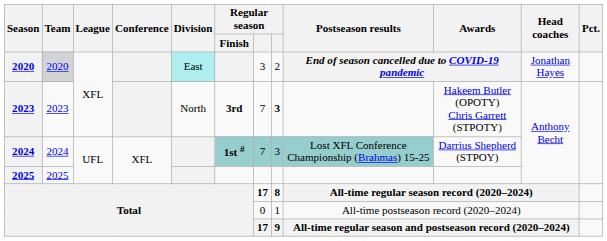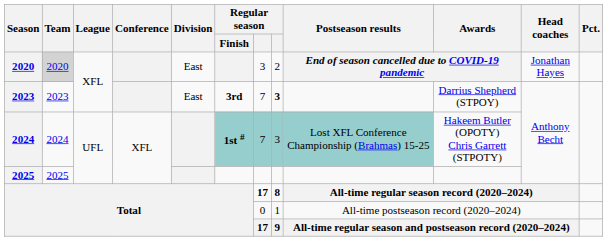(193, 66) paleturquoise background -> (193, 66) no background
(193, 109) North -> (193, 96) East
(477, 109) Hakeem Butler (OPOTY) Chris Garrett (STPOTY) -> (477, 96) Darrius Shepherd (STPOY)
(477, 151) Darrius Shepherd (STPOY) -> (477, 139) Hakeem Butler (OPOTY) Chris Garrett (STPOTY)
